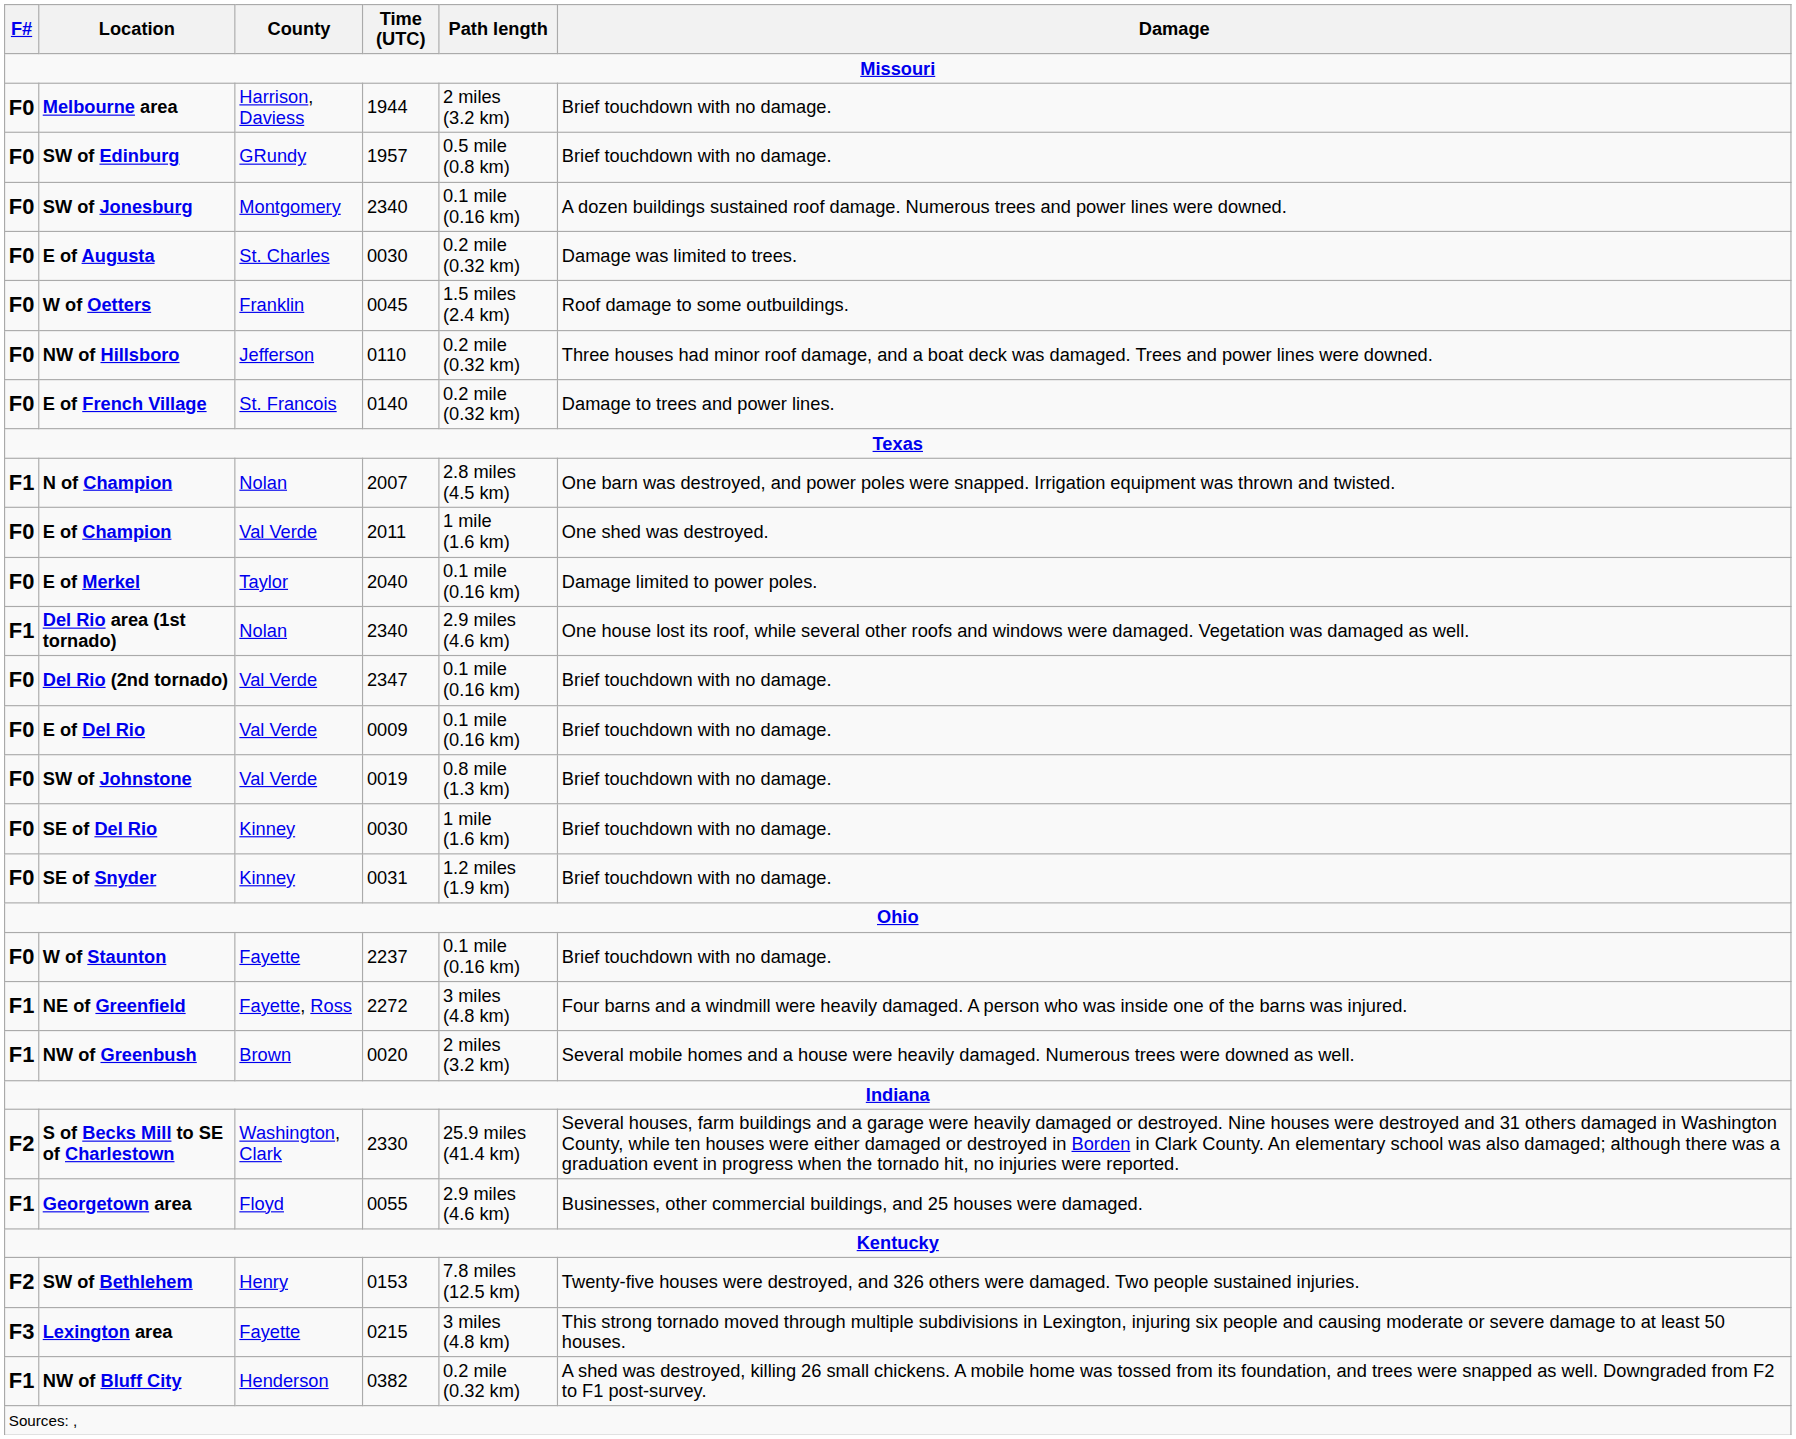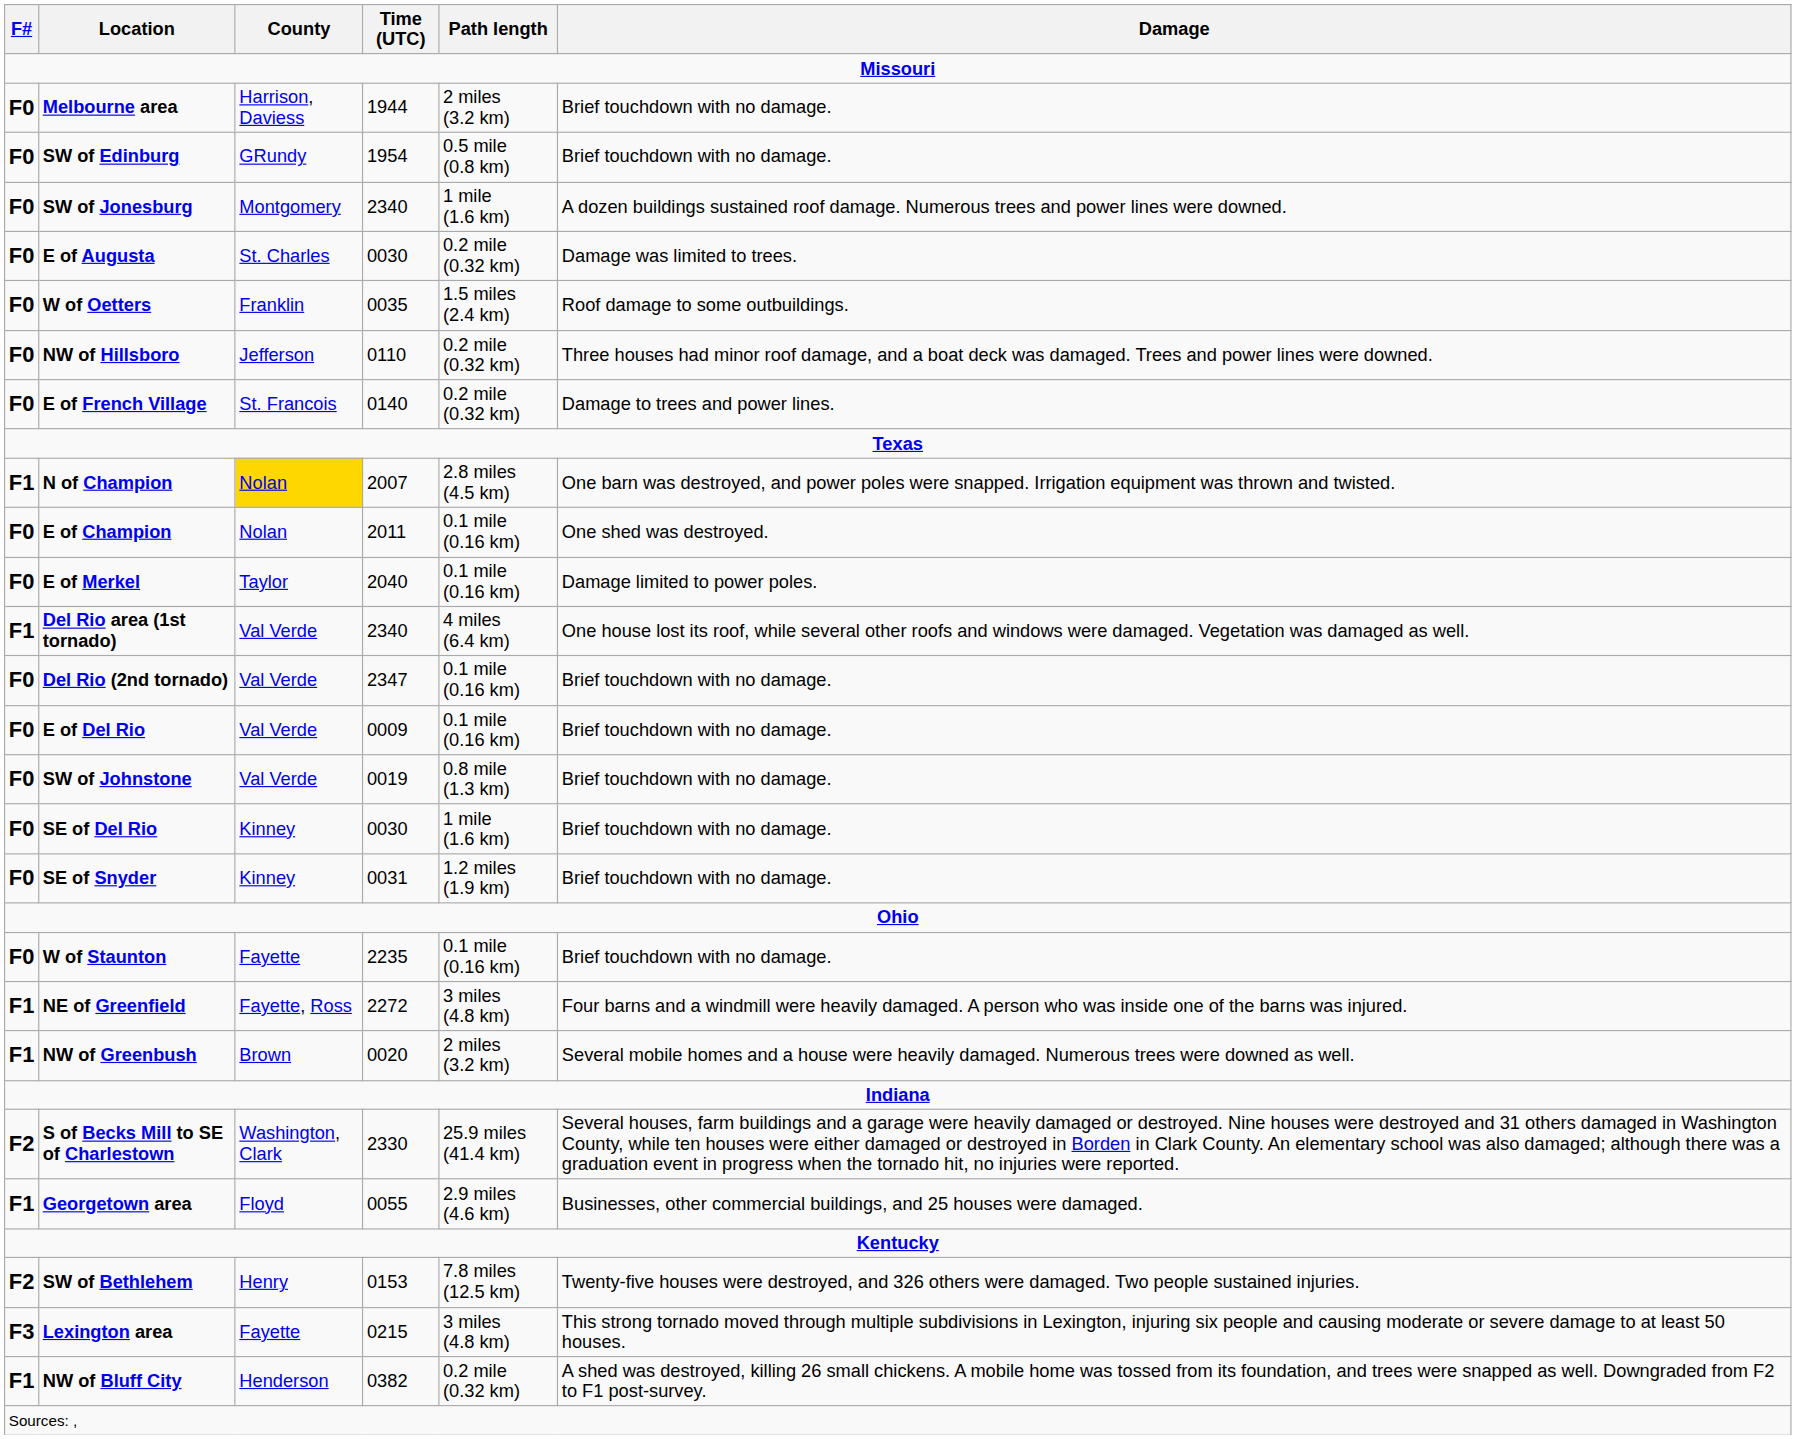(387, 157) 1957 -> (387, 157) 1954
(481, 206) 0.1 mile (0.16 km) -> (476, 206) 1 mile (1.6 km)
(387, 305) 0045 -> (387, 305) 0035
(263, 482) no background -> (263, 482) gold background
(278, 532) Val Verde -> (263, 532) Nolan
(476, 532) 1 mile (1.6 km) -> (481, 532) 0.1 mile (0.16 km)
(263, 631) Nolan -> (278, 631) Val Verde
(479, 631) 2.9 miles (4.6 km) -> (476, 631) 4 miles (6.4 km)
(387, 956) 2237 -> (387, 956) 2235
